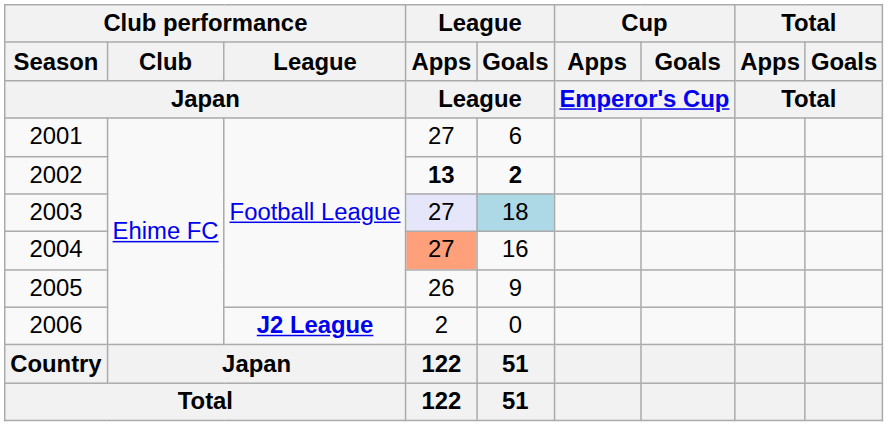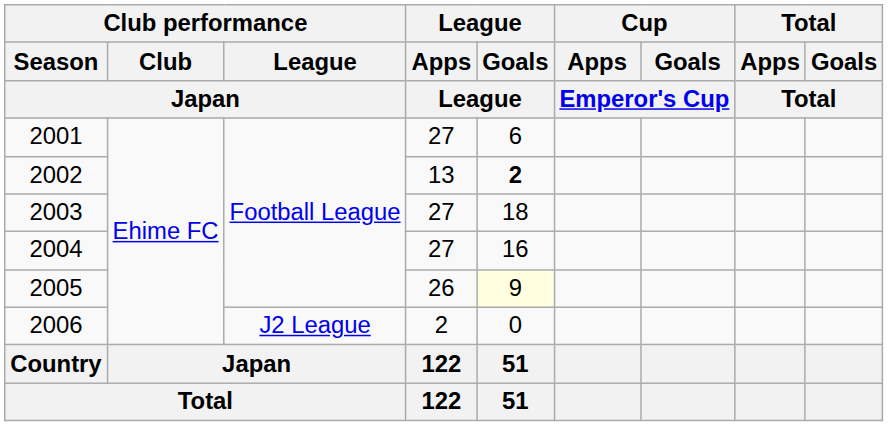(441, 174) bold -> (441, 174) normal
(441, 212) lavender background -> (441, 212) no background
(515, 212) lightblue background -> (515, 212) no background
(441, 250) lightsalmon background -> (441, 250) no background
(515, 288) no background -> (515, 288) lightyellow background
(315, 325) bold -> (315, 325) normal
